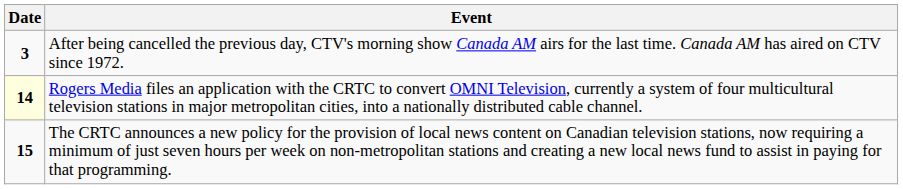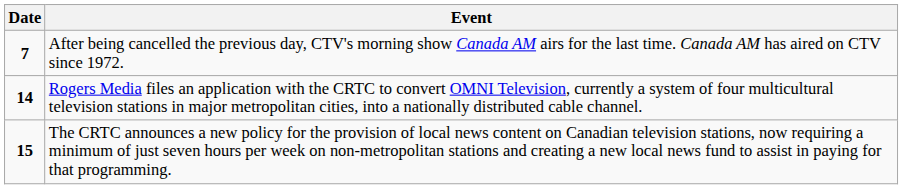(25, 52) 3 -> (25, 52) 7
(25, 97) lightyellow background -> (25, 97) no background
